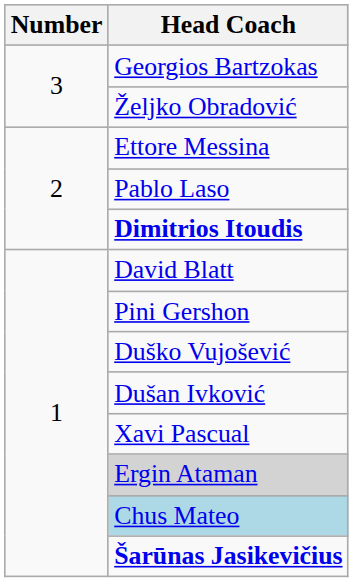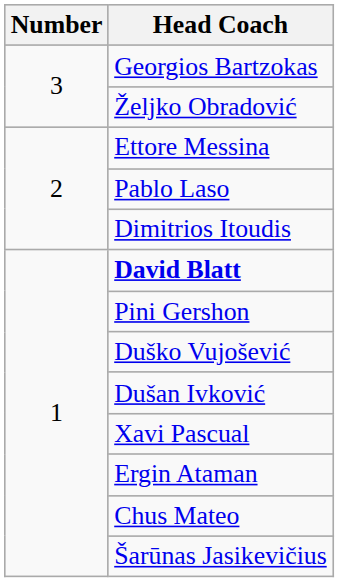(208, 229) bold -> (203, 229) normal
(174, 270) normal -> (178, 270) bold
(186, 474) lightgrey background -> (186, 474) no background
(177, 515) lightblue background -> (177, 515) no background
(228, 556) bold -> (220, 556) normal
